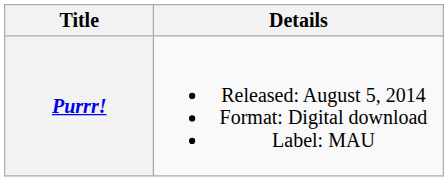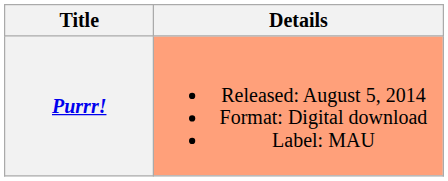(298, 117) no background -> (298, 117) lightsalmon background
